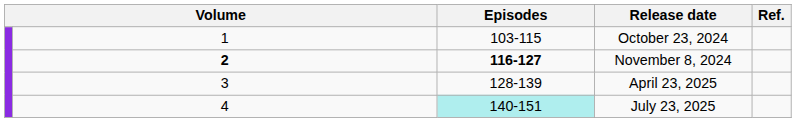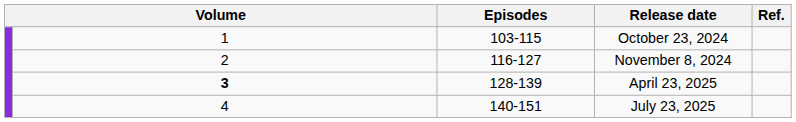(225, 60) bold -> (225, 60) normal
(516, 60) bold -> (516, 60) normal
(225, 83) normal -> (225, 83) bold
(516, 106) paleturquoise background -> (516, 106) no background
